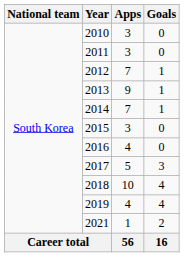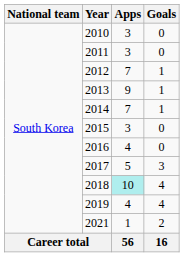(128, 185) no background -> (128, 185) paleturquoise background
